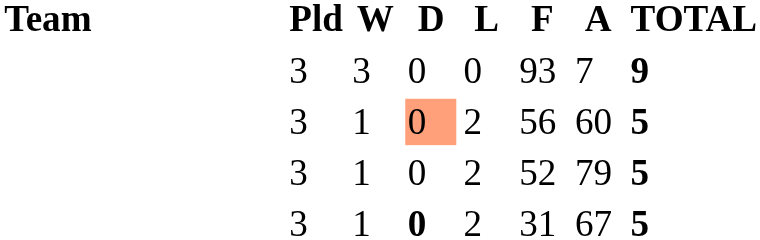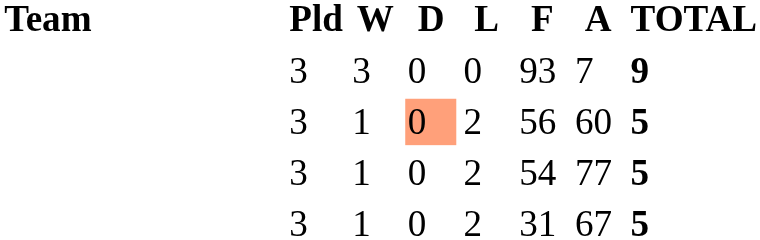(538, 172) 52 -> (538, 172) 54
(593, 172) 79 -> (593, 172) 77
(417, 223) bold -> (417, 223) normal
